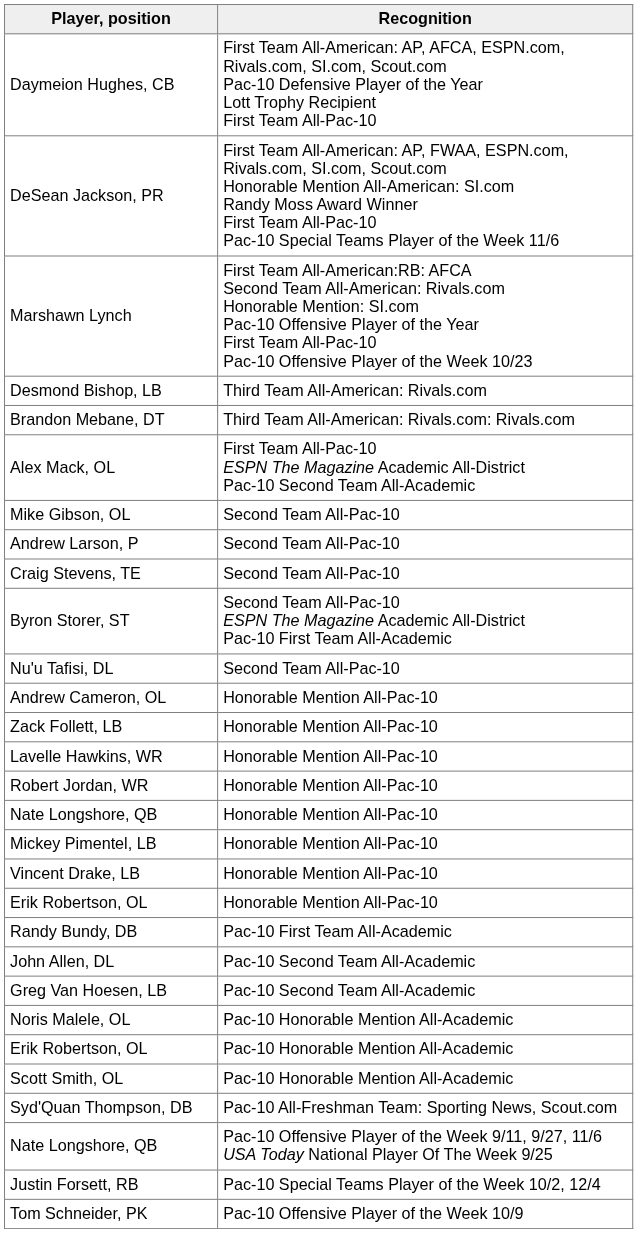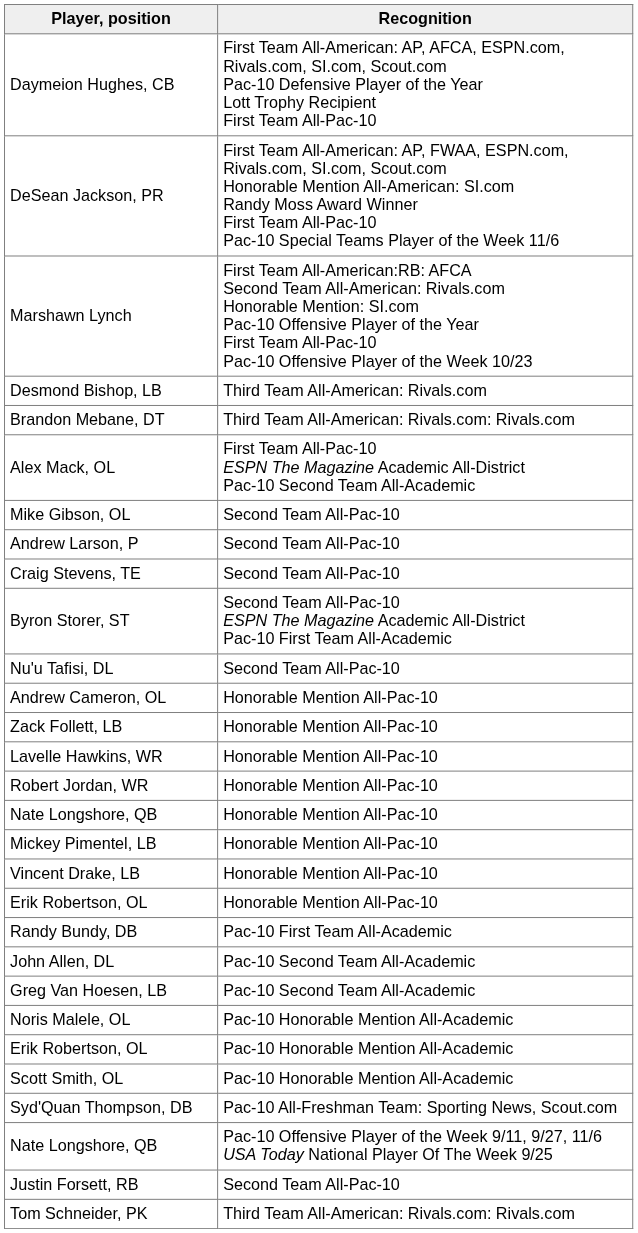(412, 1184) Pac-10 Special Teams Player of the Week 10/2, 12/4 -> (312, 1184) Second Team All-Pac-10
(373, 1213) Pac-10 Offensive Player of the Week 10/9 -> (399, 1213) Third Team All-American: Rivals.com: Rivals.com
